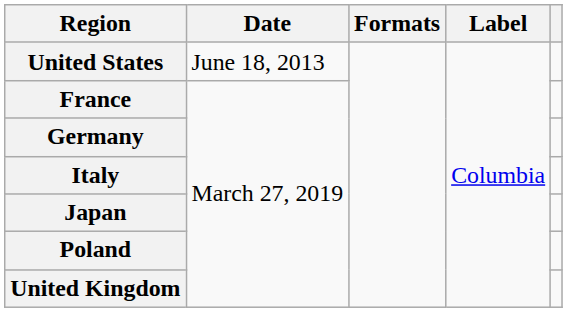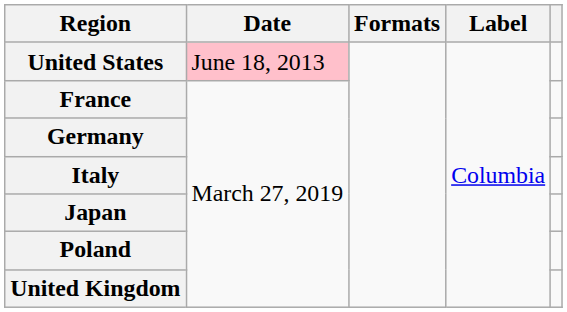(258, 61) no background -> (258, 61) pink background
